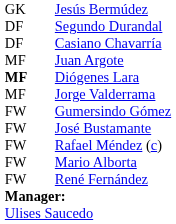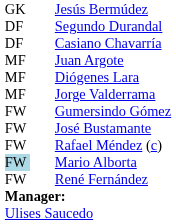(16, 77) bold -> (15, 77) normal
(16, 162) no background -> (16, 162) lightblue background
